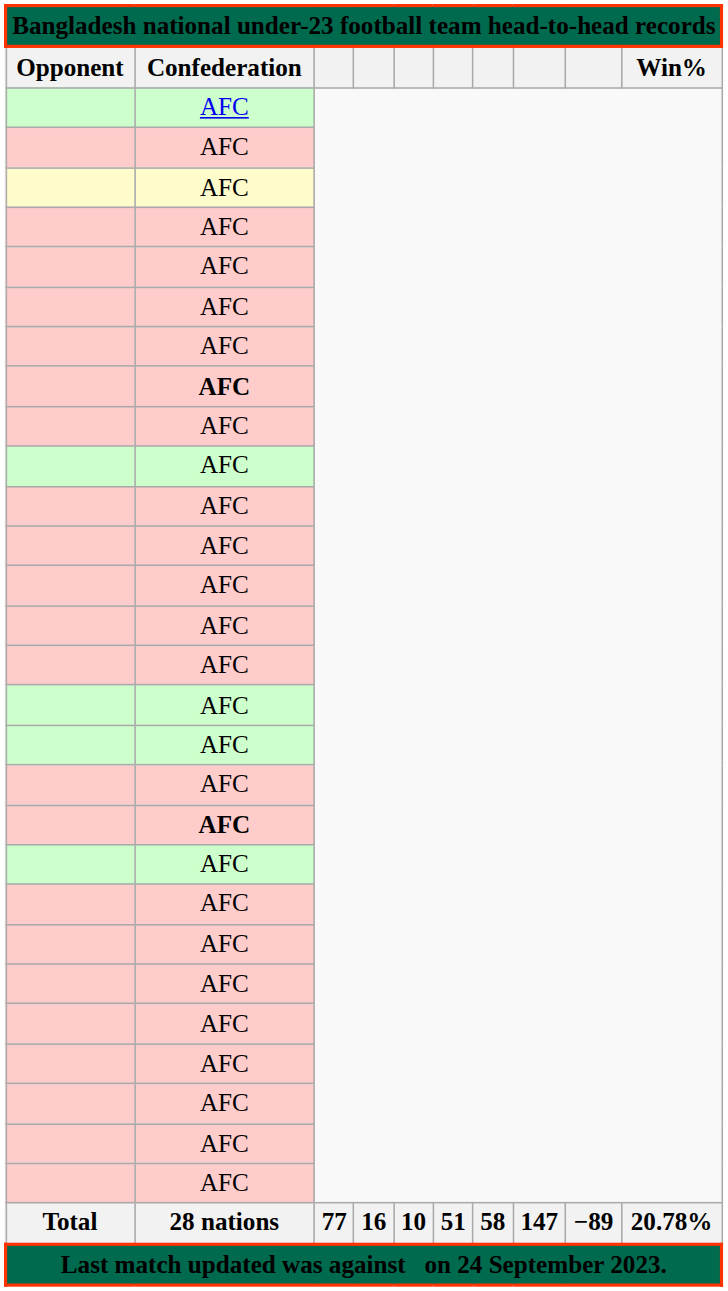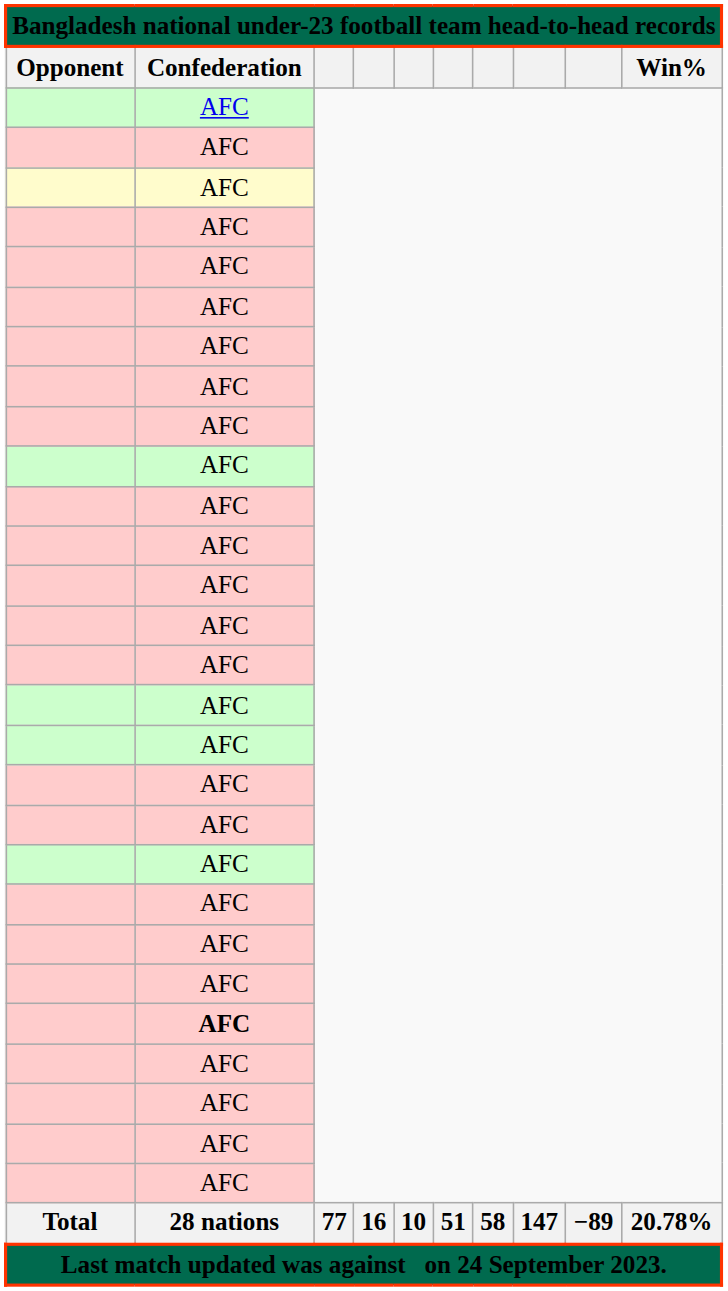(224, 386) bold -> (224, 386) normal
(224, 824) bold -> (224, 824) normal
(224, 1023) normal -> (224, 1023) bold
